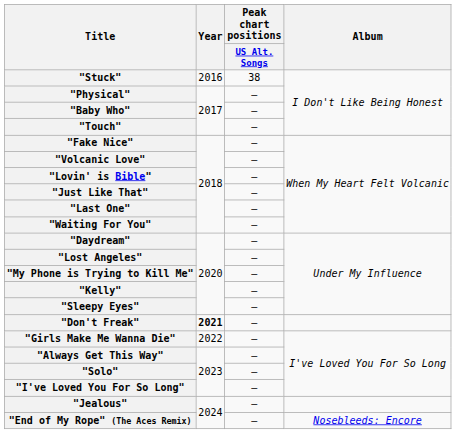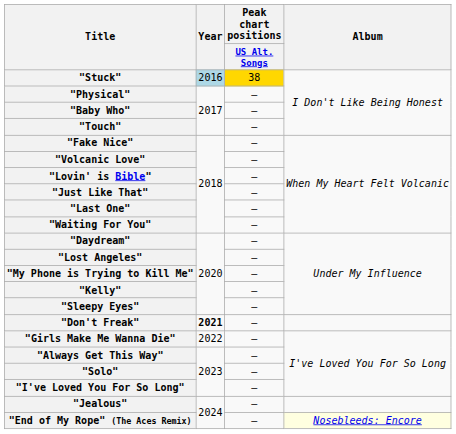(210, 78) no background -> (210, 78) lightblue background
(254, 78) no background -> (254, 78) gold background
(368, 420) no background -> (368, 420) lightyellow background
